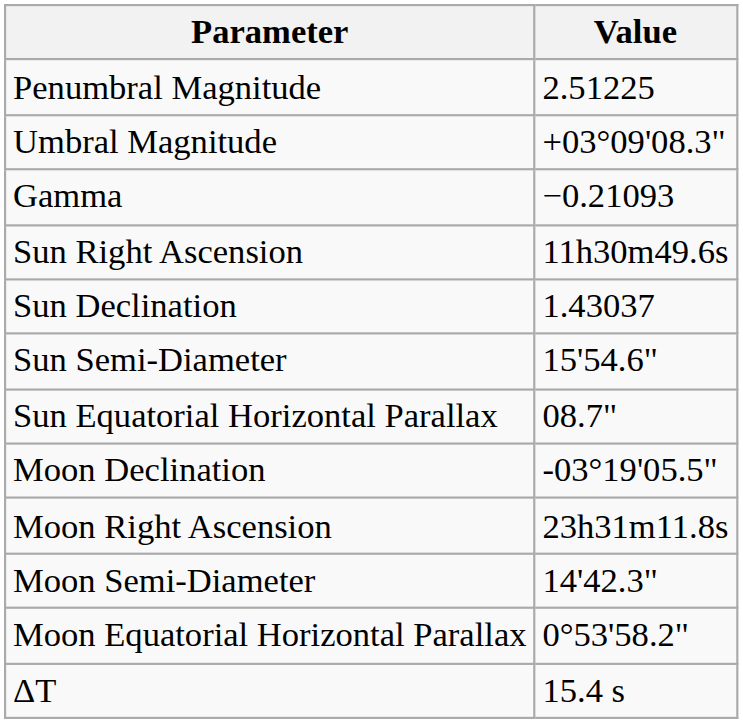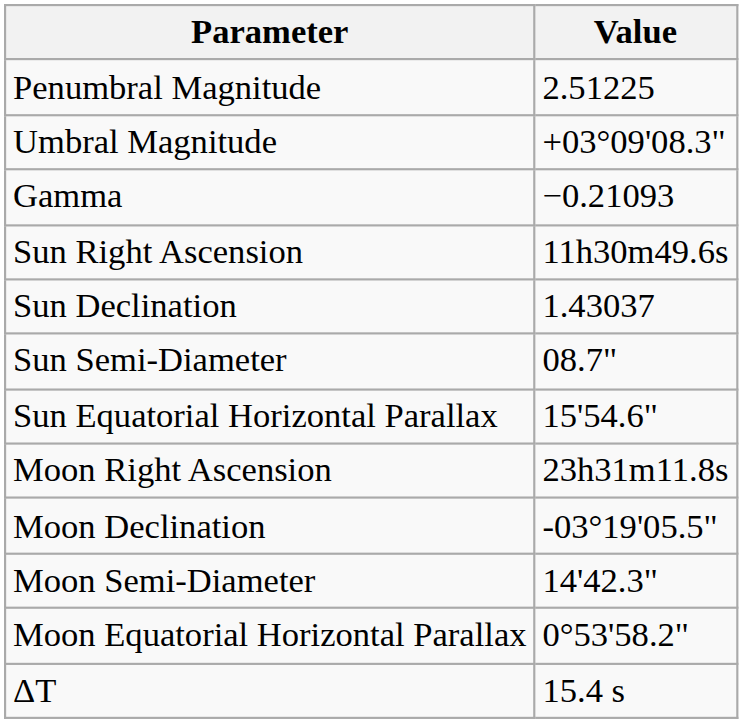(600, 360) 15'54.6" -> (580, 360) 08.7"
(580, 415) 08.7" -> (600, 415) 15'54.6"
rows swapped: (172, 525) <-> (139, 470)
